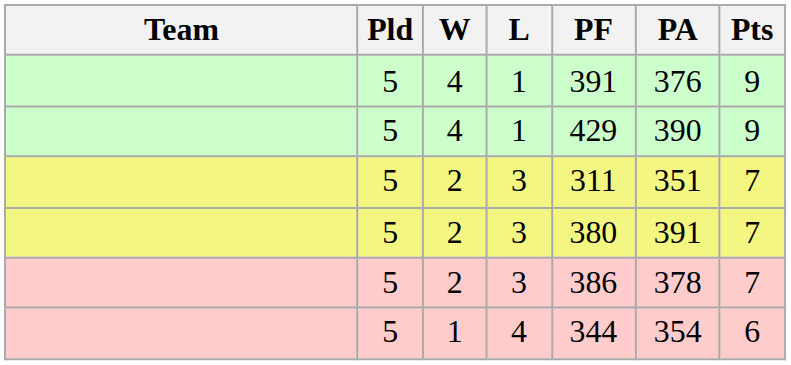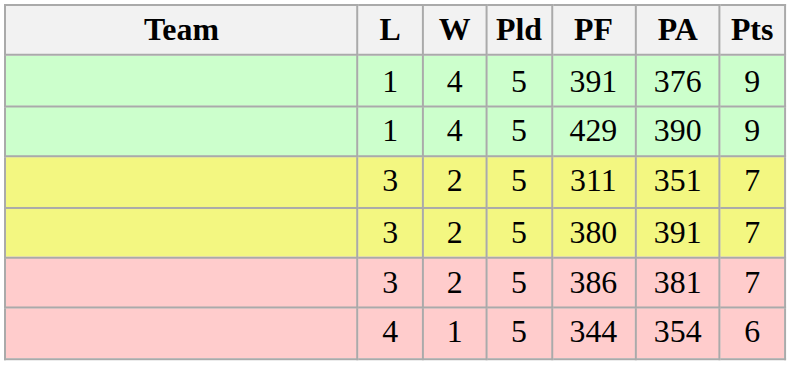columns swapped: (390, 29) <-> (519, 29)
(678, 282) 378 -> (678, 282) 381
